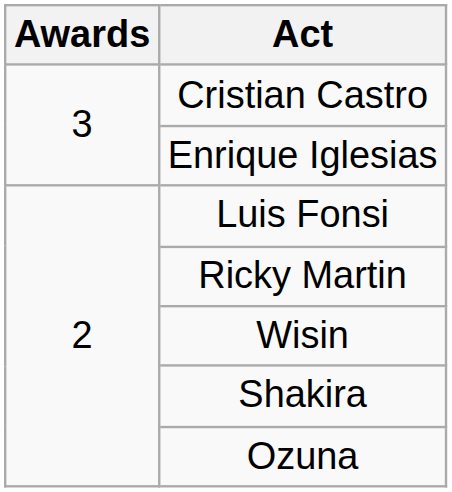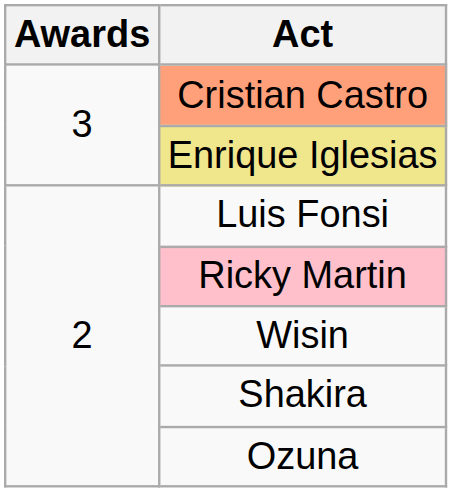(303, 94) no background -> (303, 94) lightsalmon background
(303, 154) no background -> (303, 154) khaki background
(303, 275) no background -> (303, 275) pink background
